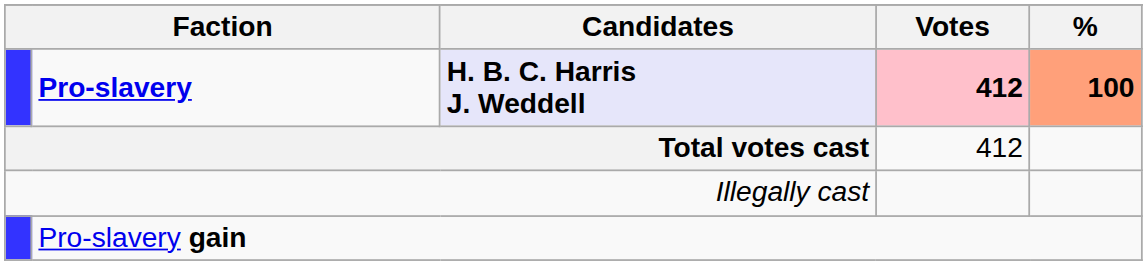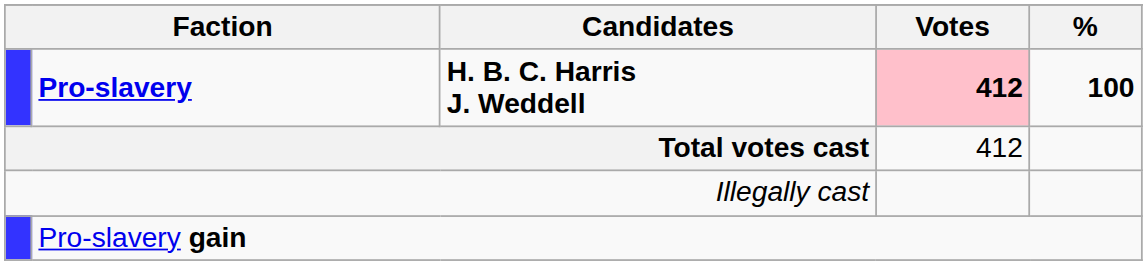(541, 87) lavender background -> (541, 87) no background
(1111, 87) lightsalmon background -> (1111, 87) no background
